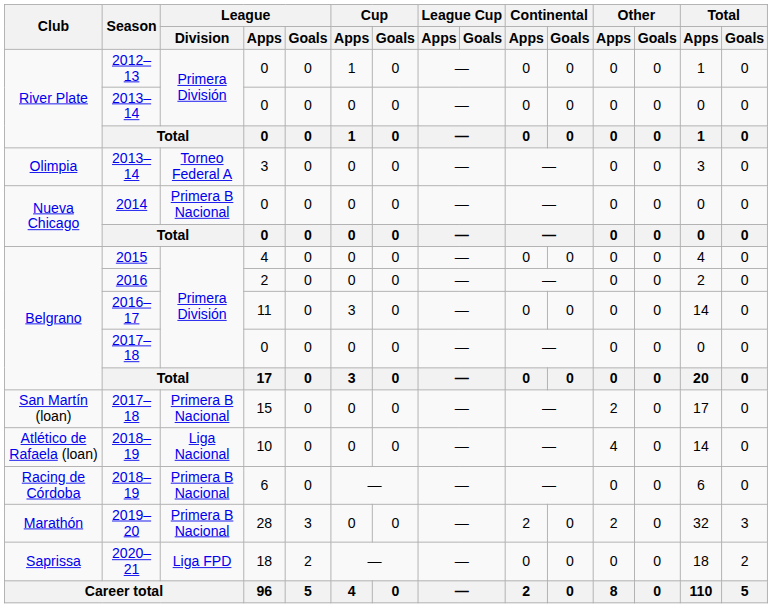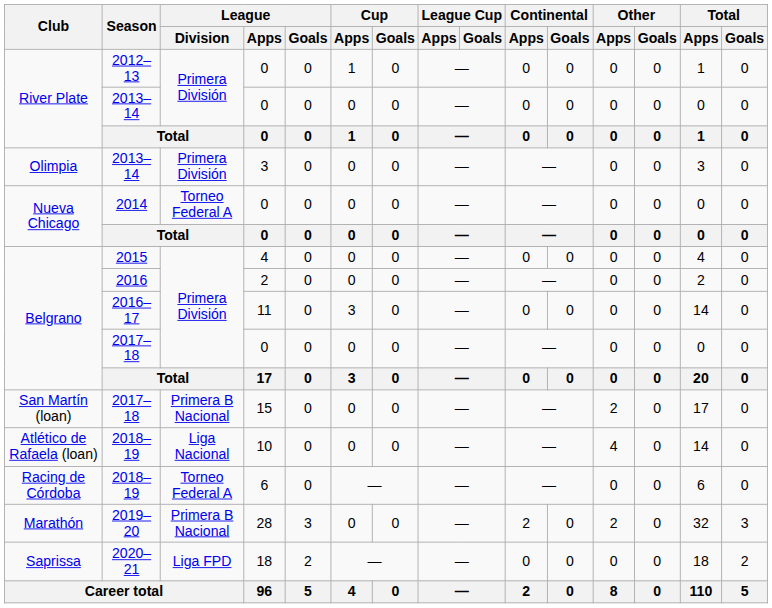(202, 166) Torneo Federal A -> (202, 166) Primera División
(202, 205) Primera B Nacional -> (202, 205) Torneo Federal A
(202, 485) Primera B Nacional -> (202, 485) Torneo Federal A
